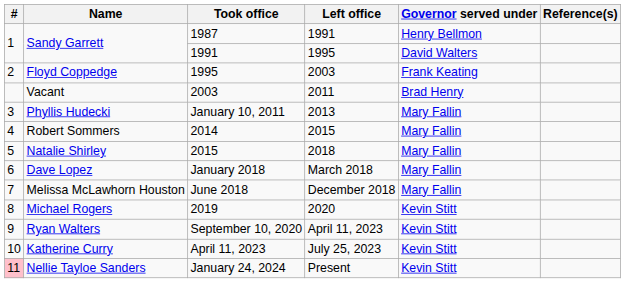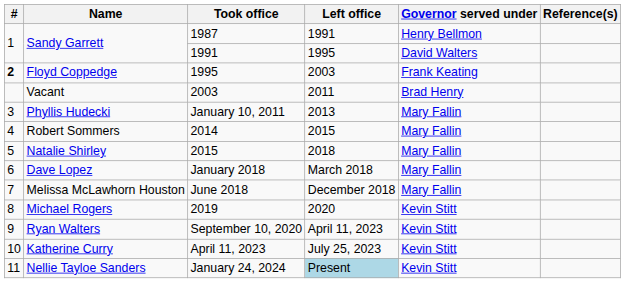(11, 72) normal -> (11, 72) bold
(14, 268) pink background -> (14, 268) no background
(329, 268) no background -> (329, 268) lightblue background
